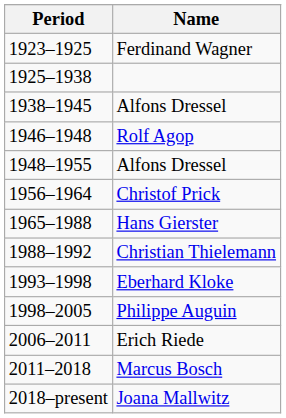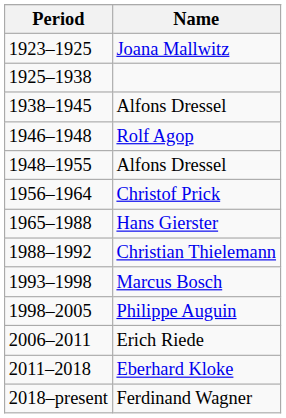(184, 48) Ferdinand Wagner -> (173, 48) Joana Mallwitz
(175, 281) Eberhard Kloke -> (169, 281) Marcus Bosch
(169, 369) Marcus Bosch -> (175, 369) Eberhard Kloke
(173, 398) Joana Mallwitz -> (184, 398) Ferdinand Wagner
